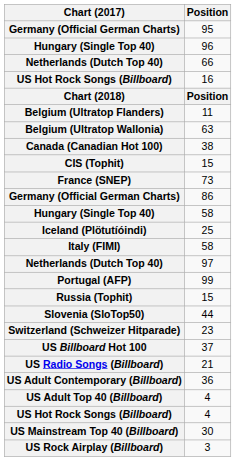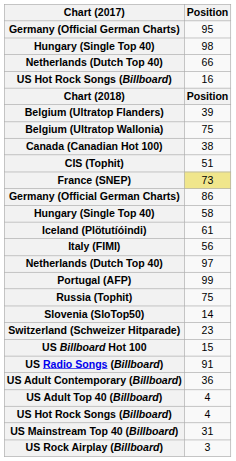(207, 46) 96 -> (207, 46) 98
(207, 113) 11 -> (207, 113) 39
(207, 130) 63 -> (207, 130) 75
(207, 163) 15 -> (207, 163) 51
(207, 180) no background -> (207, 180) khaki background
(207, 230) 25 -> (207, 230) 61
(207, 247) 58 -> (207, 247) 56
(207, 297) 15 -> (207, 297) 75
(207, 314) 44 -> (207, 314) 14
(207, 347) 37 -> (207, 347) 15
(207, 364) 21 -> (207, 364) 91
(207, 431) 30 -> (207, 431) 31
